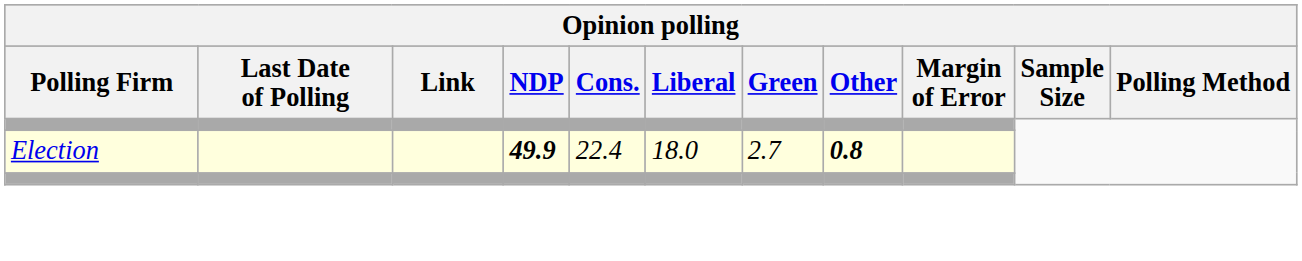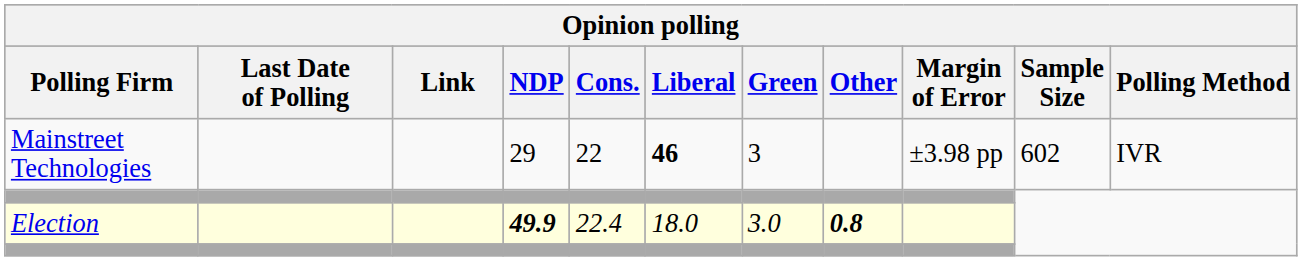+ row: (81, 153)
(764, 151) 2.7 -> (764, 222) 3.0
